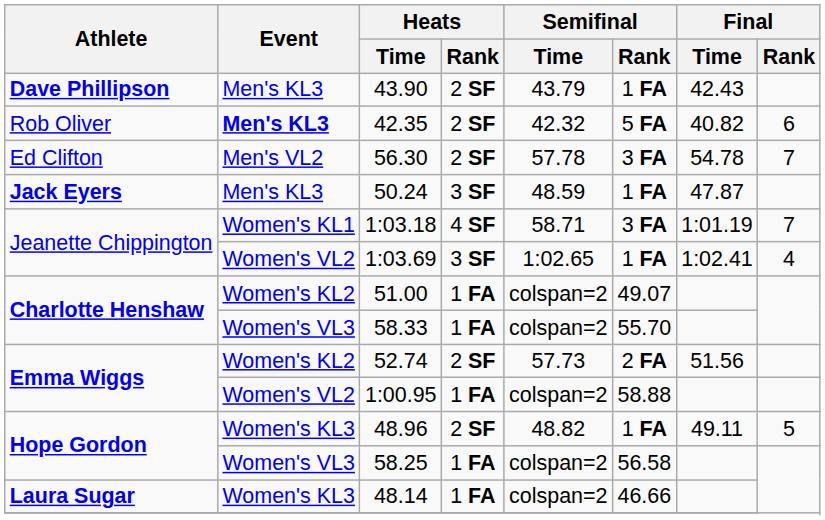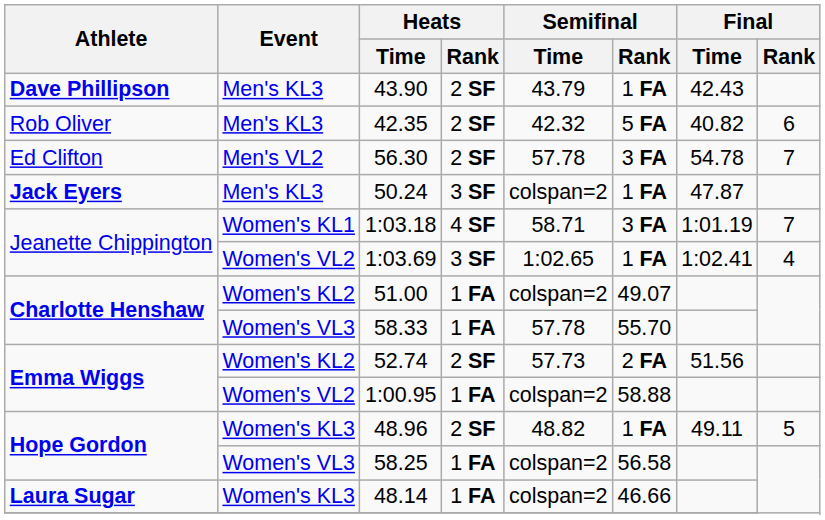(276, 124) bold -> (273, 124) normal
(558, 192) 48.59 -> (558, 192) colspan=2
(558, 327) colspan=2 -> (558, 327) 57.78
